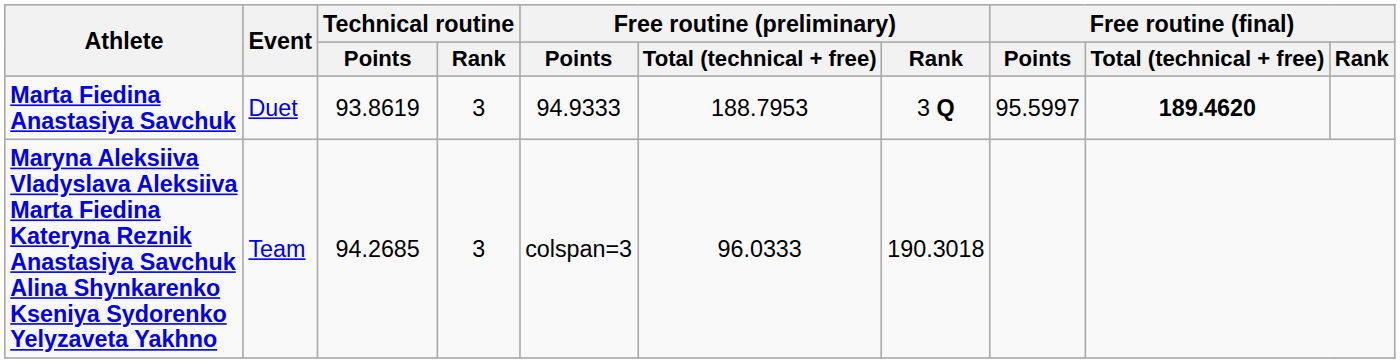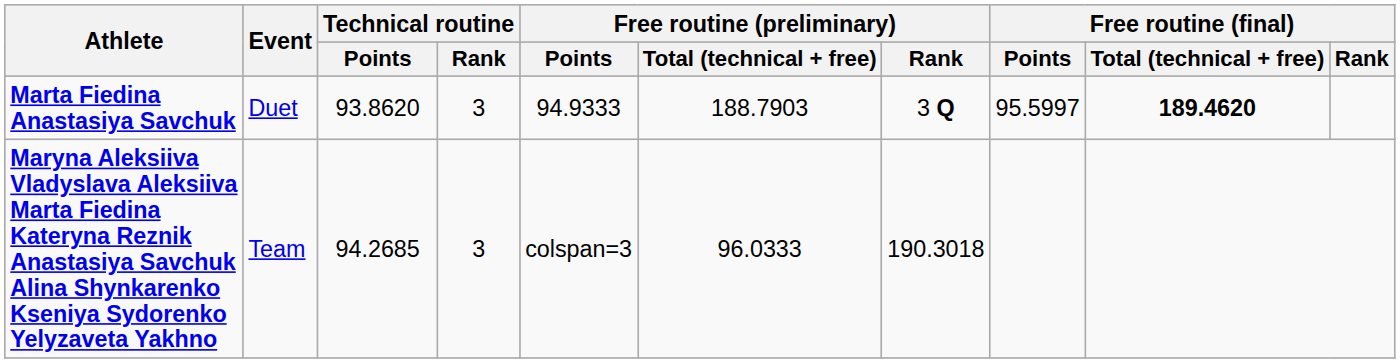(378, 108) 93.8619 -> (378, 108) 93.8620
(760, 108) 188.7953 -> (760, 108) 188.7903
